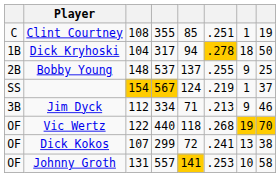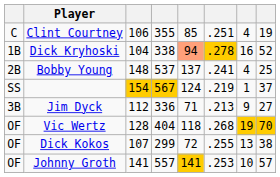(139, 32) 108 -> (139, 32) 106
(246, 32) 1 -> (246, 32) 4
(165, 51) 317 -> (165, 51) 338
(191, 51) no background -> (191, 51) lightsalmon background
(246, 51) 18 -> (246, 51) 16
(266, 51) 50 -> (266, 51) 52
(220, 70) .255 -> (220, 70) .241
(246, 70) 9 -> (246, 70) 4
(165, 107) 334 -> (165, 107) 336
(266, 107) 46 -> (266, 107) 27
(139, 126) 122 -> (139, 126) 128
(165, 126) 440 -> (165, 126) 404
(220, 144) .241 -> (220, 144) .255
(139, 163) 131 -> (139, 163) 141
(266, 163) 58 -> (266, 163) 57
